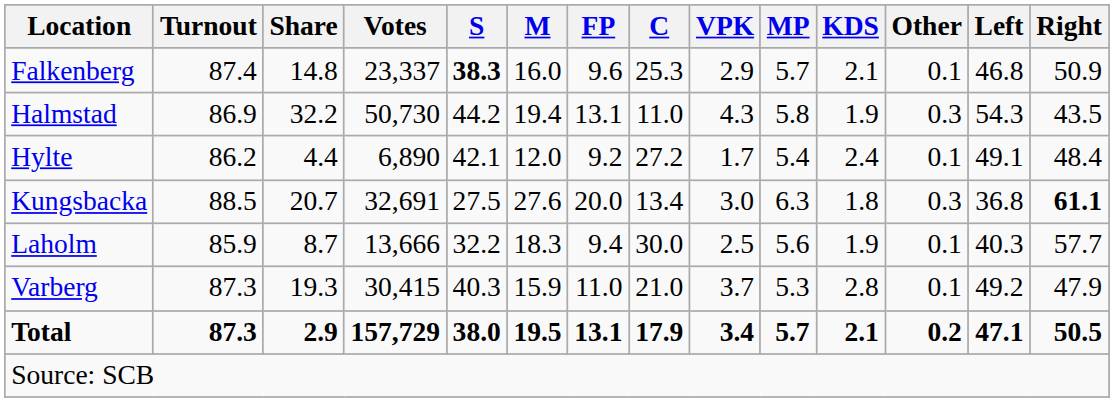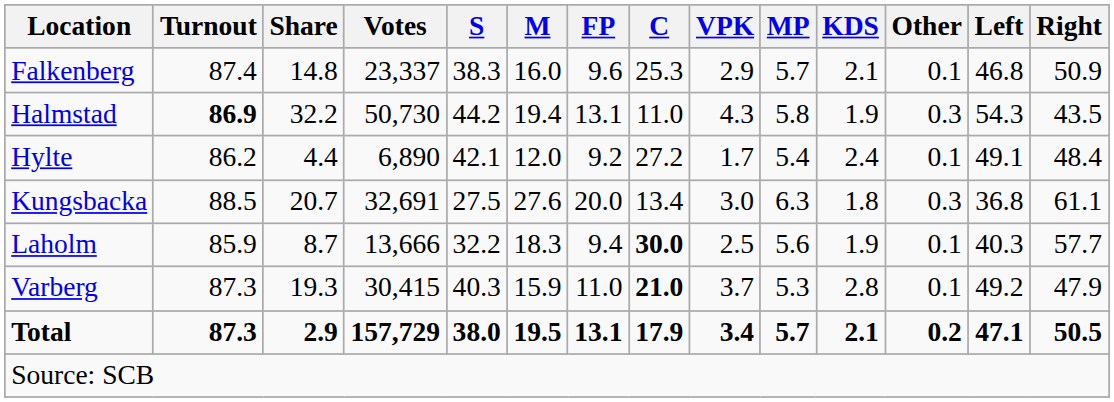(477, 69) bold -> (477, 69) normal
(233, 113) normal -> (233, 113) bold
(1078, 200) bold -> (1078, 200) normal
(659, 244) normal -> (659, 244) bold
(659, 288) normal -> (659, 288) bold
